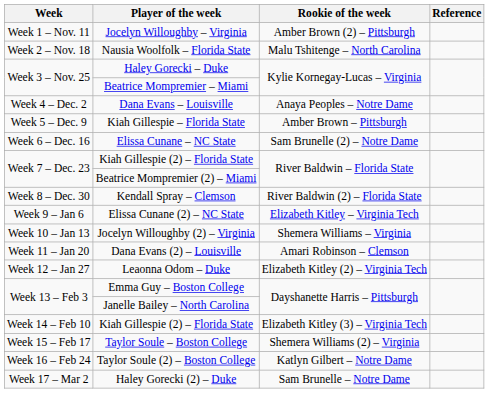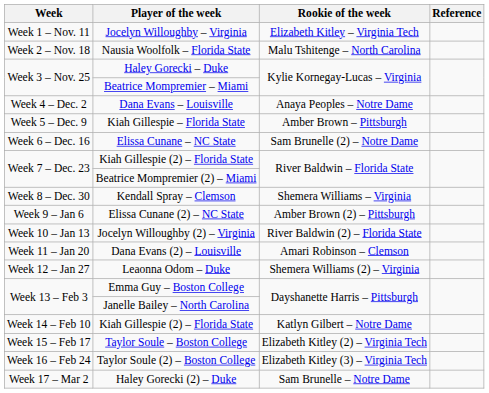(344, 31) Amber Brown (2) – Pittsburgh -> (344, 31) Elizabeth Kitley – Virginia Tech
(344, 196) River Baldwin (2) – Florida State -> (344, 196) Shemera Williams – Virginia
(344, 214) Elizabeth Kitley – Virginia Tech -> (344, 214) Amber Brown (2) – Pittsburgh
(344, 232) Shemera Williams – Virginia -> (344, 232) River Baldwin (2) – Florida State
(344, 269) Elizabeth Kitley (2) – Virginia Tech -> (344, 269) Shemera Williams (2) – Virginia
(344, 324) Elizabeth Kitley (3) – Virginia Tech -> (344, 324) Katlyn Gilbert – Notre Dame
(344, 342) Shemera Williams (2) – Virginia -> (344, 342) Elizabeth Kitley (2) – Virginia Tech
(344, 360) Katlyn Gilbert – Notre Dame -> (344, 360) Elizabeth Kitley (3) – Virginia Tech
